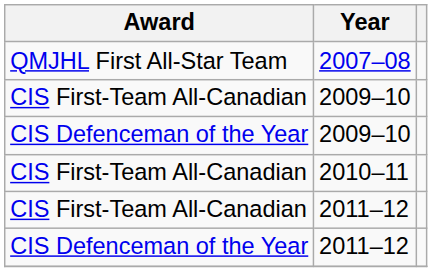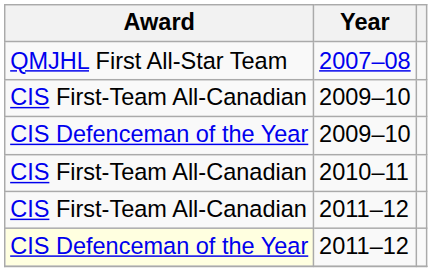(159, 246) no background -> (159, 246) lightyellow background
